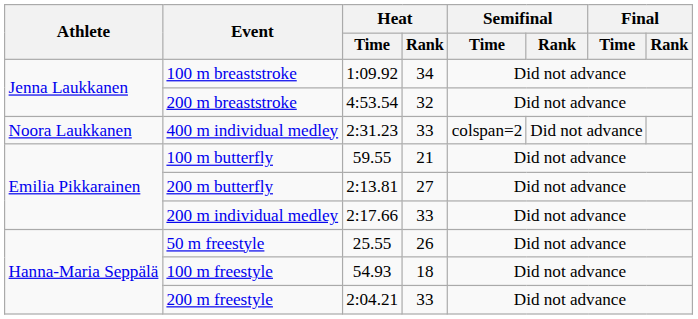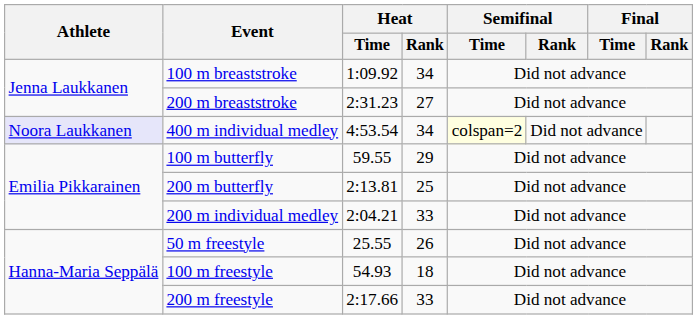(372, 102) 4:53.54 -> (372, 102) 2:31.23
(425, 102) 32 -> (425, 102) 27
(70, 130) no background -> (70, 130) lavender background
(372, 130) 2:31.23 -> (372, 130) 4:53.54
(425, 130) 33 -> (425, 130) 34
(487, 130) no background -> (487, 130) lightyellow background
(425, 158) 21 -> (425, 158) 29
(425, 187) 27 -> (425, 187) 25
(372, 215) 2:17.66 -> (372, 215) 2:04.21
(372, 300) 2:04.21 -> (372, 300) 2:17.66
